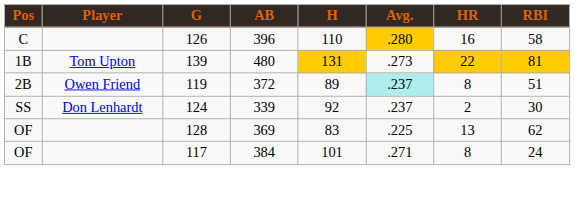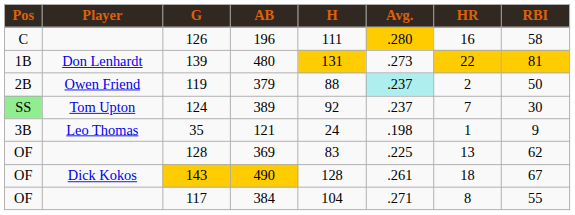(264, 38) 396 -> (264, 38) 196
(332, 38) 110 -> (332, 38) 111
(102, 61) Tom Upton -> (102, 61) Don Lenhardt
(264, 84) 372 -> (264, 84) 379
(332, 84) 89 -> (332, 84) 88
(468, 84) 8 -> (468, 84) 2
(535, 84) 51 -> (535, 84) 50
(23, 107) no background -> (23, 107) lightgreen background
(102, 107) Don Lenhardt -> (102, 107) Tom Upton
(264, 107) 339 -> (264, 107) 389
(468, 107) 2 -> (468, 107) 7
+ row: (196, 130)
+ row: (196, 175)
(332, 152) 101 -> (332, 198) 104
(535, 152) 24 -> (535, 198) 55
